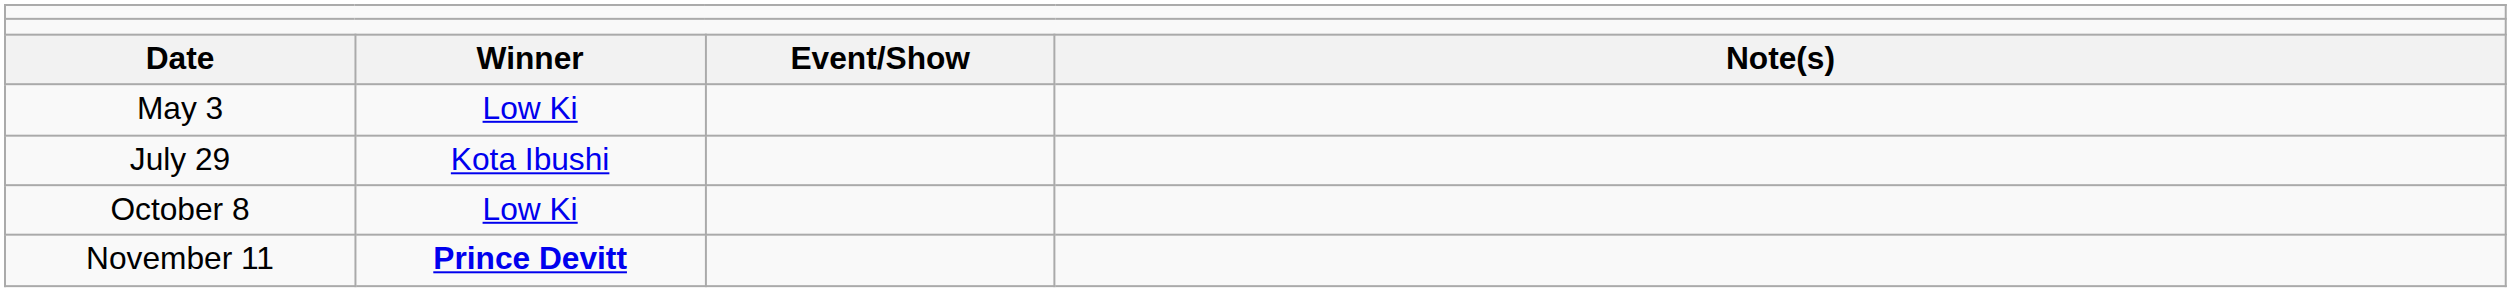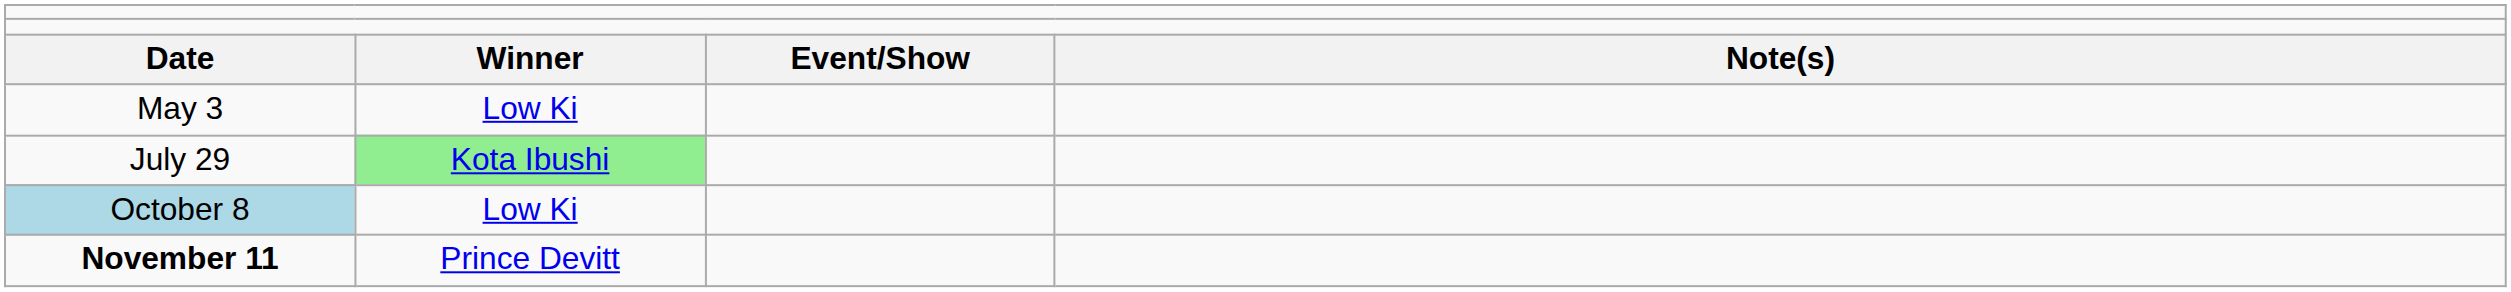(530, 159) no background -> (530, 159) lightgreen background
(180, 209) no background -> (180, 209) lightblue background
(180, 259) normal -> (180, 259) bold
(530, 259) bold -> (530, 259) normal
